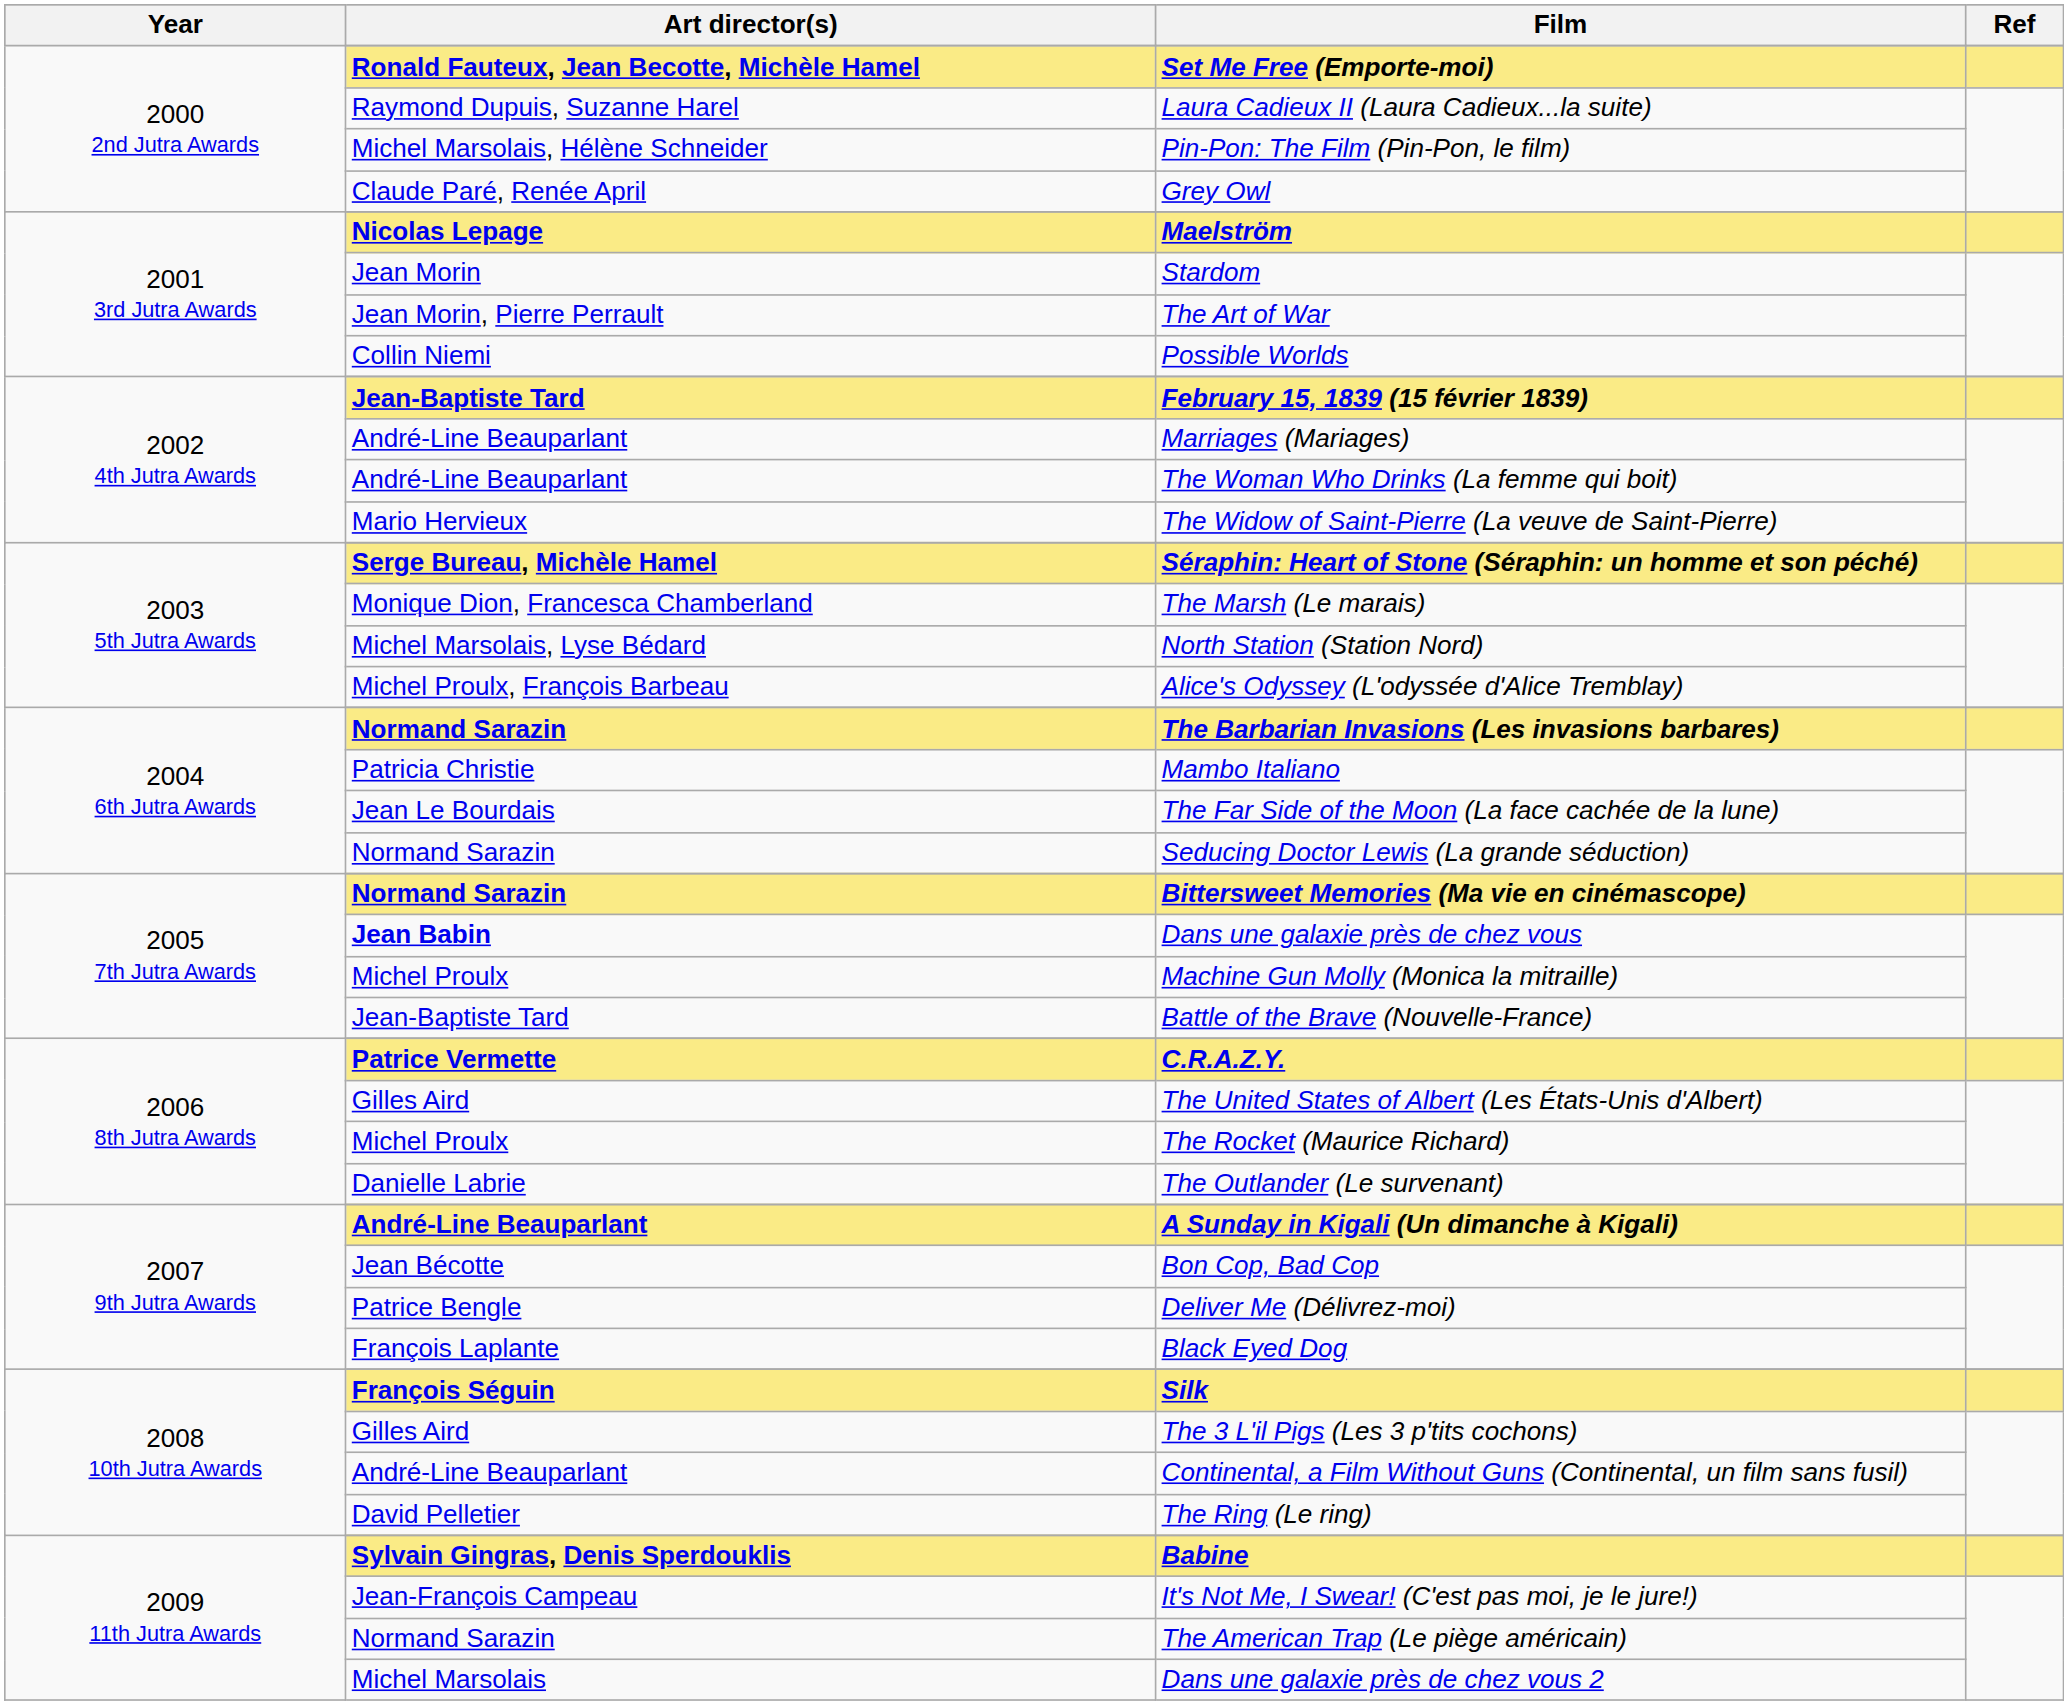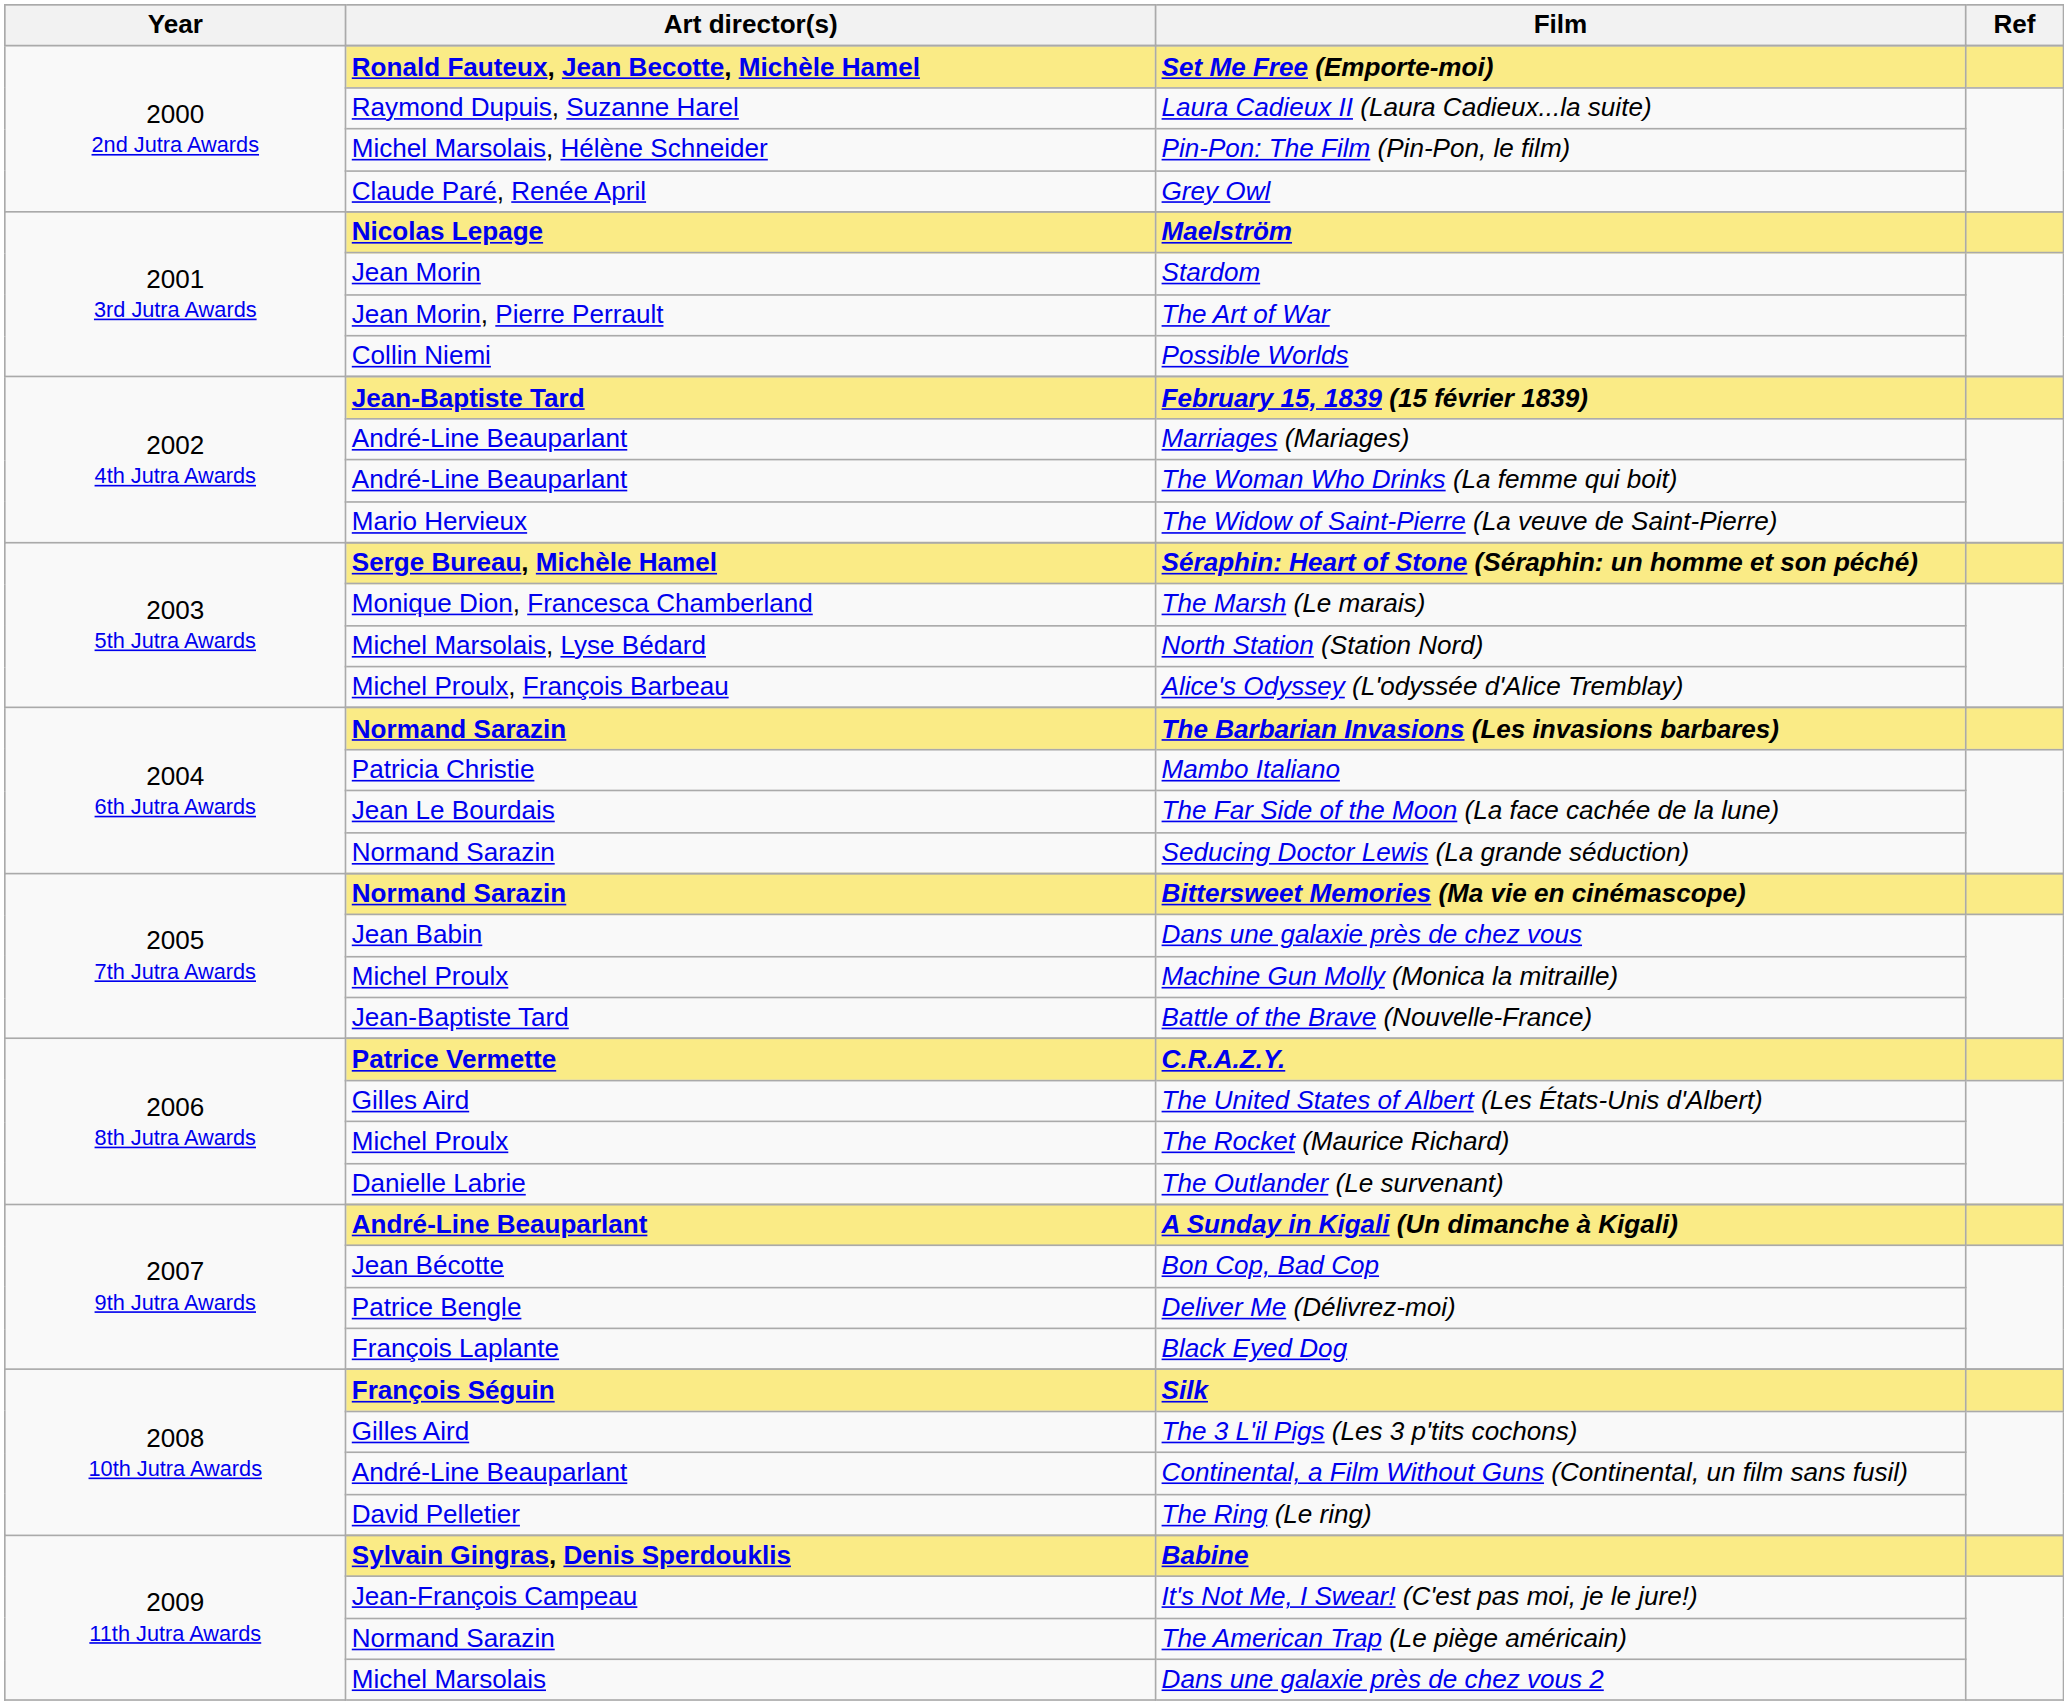(421, 935) bold -> (417, 935) normal
